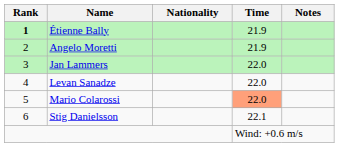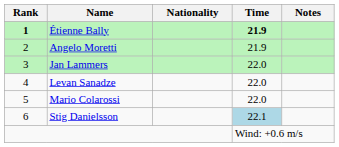(257, 30) normal -> (257, 30) bold
(257, 99) lightsalmon background -> (257, 99) no background
(257, 116) no background -> (257, 116) lightblue background
